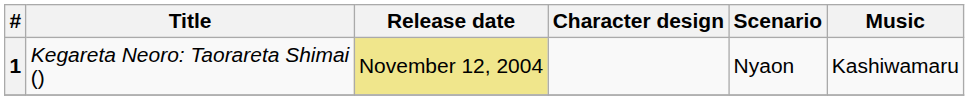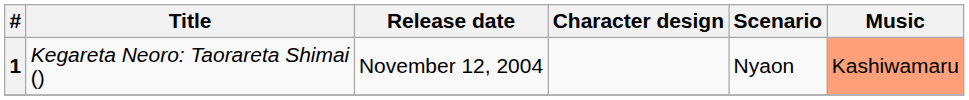(451, 66) khaki background -> (451, 66) no background
(895, 66) no background -> (895, 66) lightsalmon background
